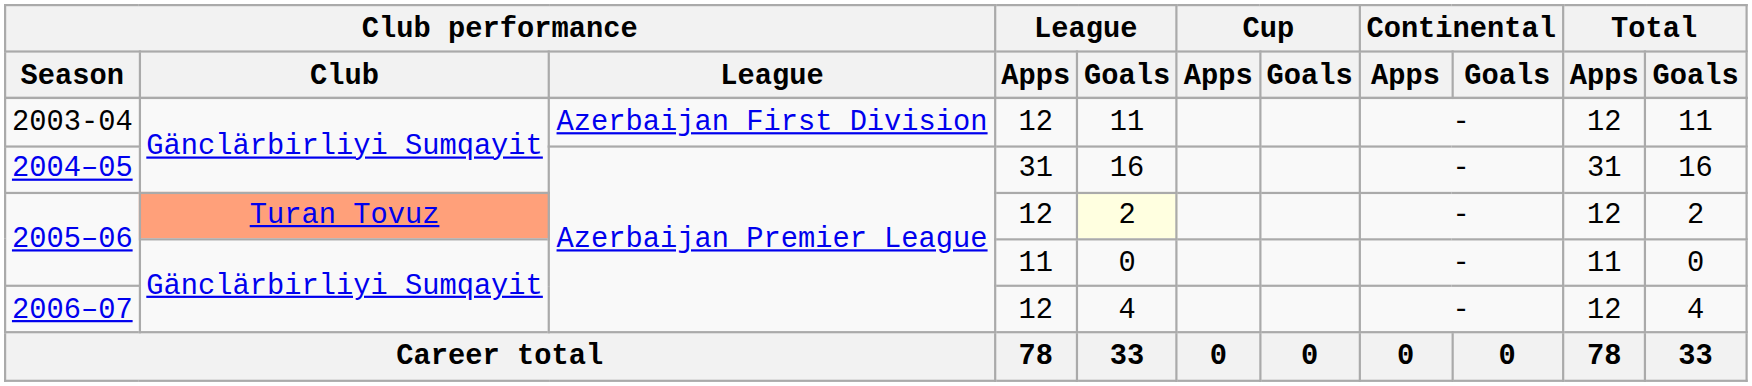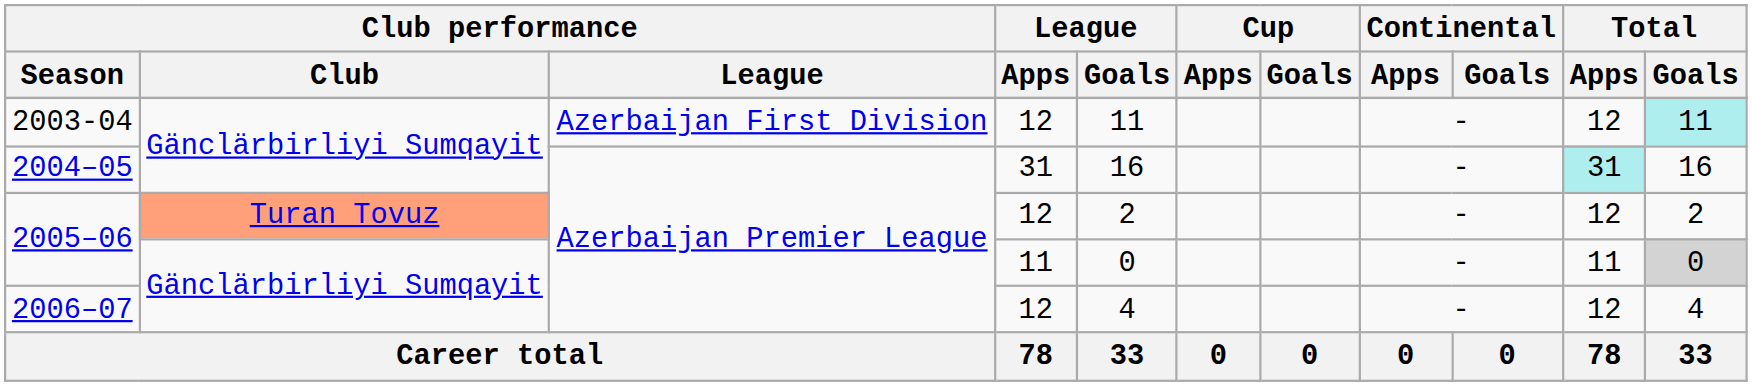(1696, 122) no background -> (1696, 122) paleturquoise background
(1604, 169) no background -> (1604, 169) paleturquoise background
(1127, 216) lightyellow background -> (1127, 216) no background
(1696, 263) no background -> (1696, 263) lightgrey background
